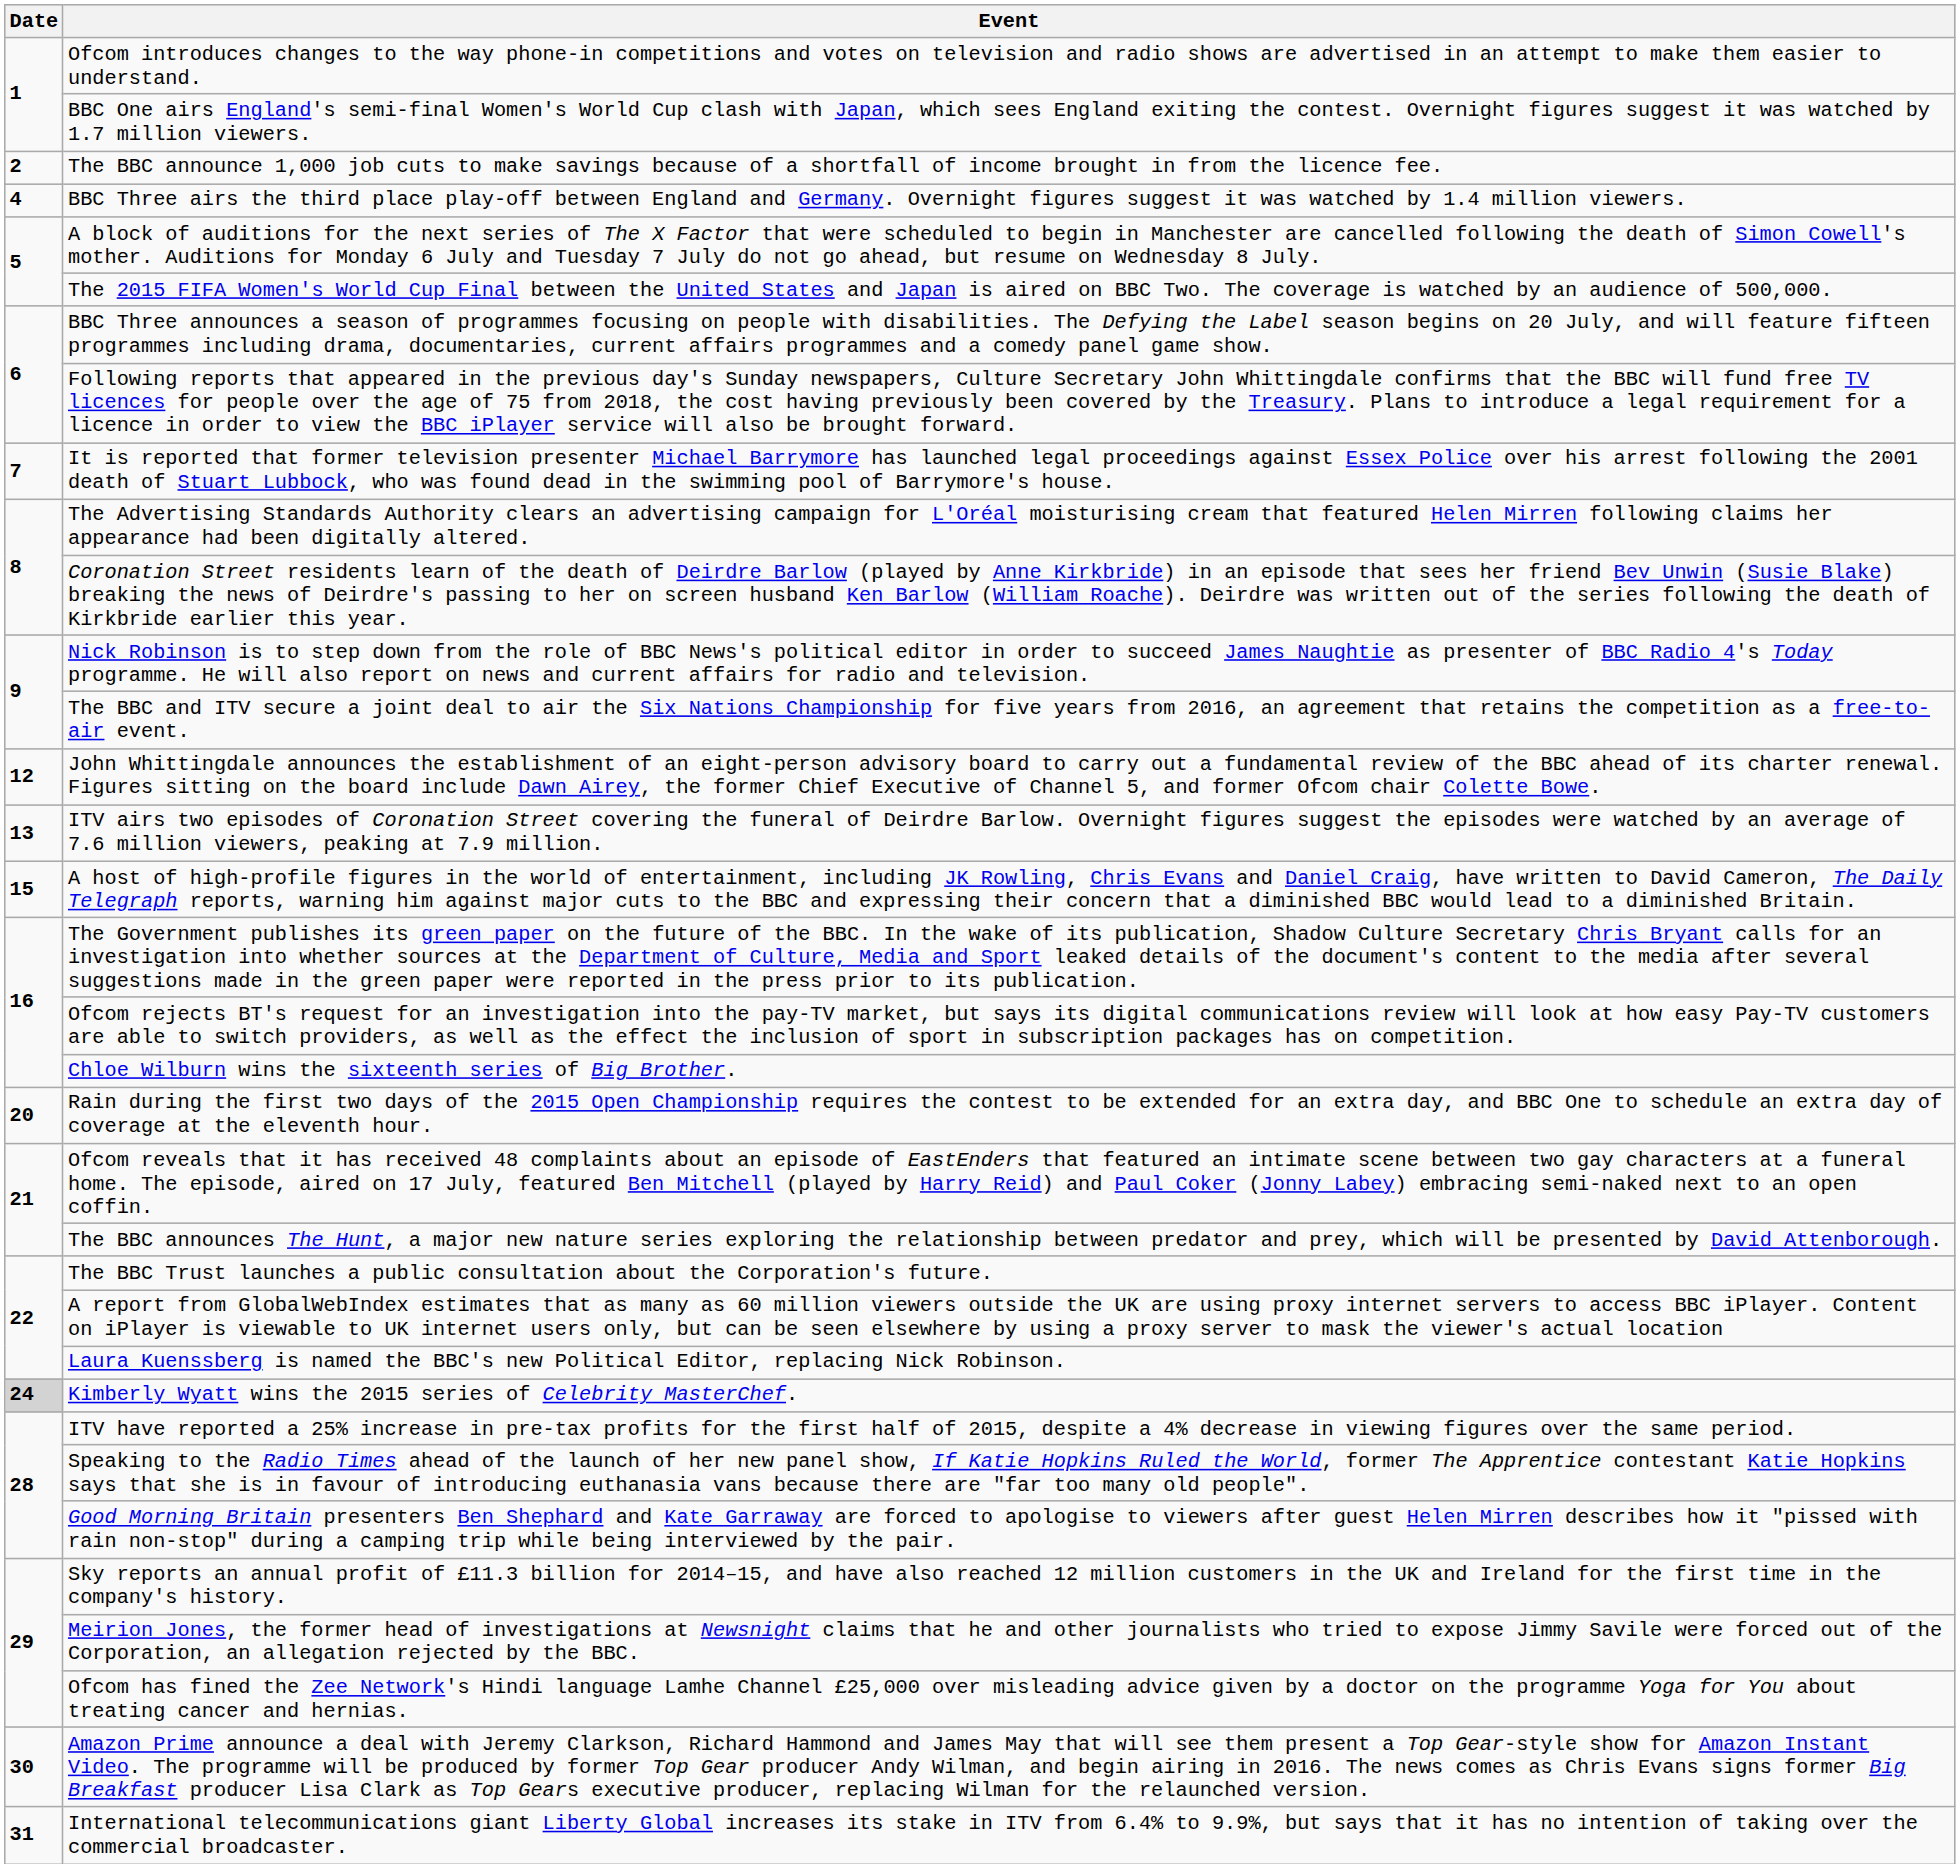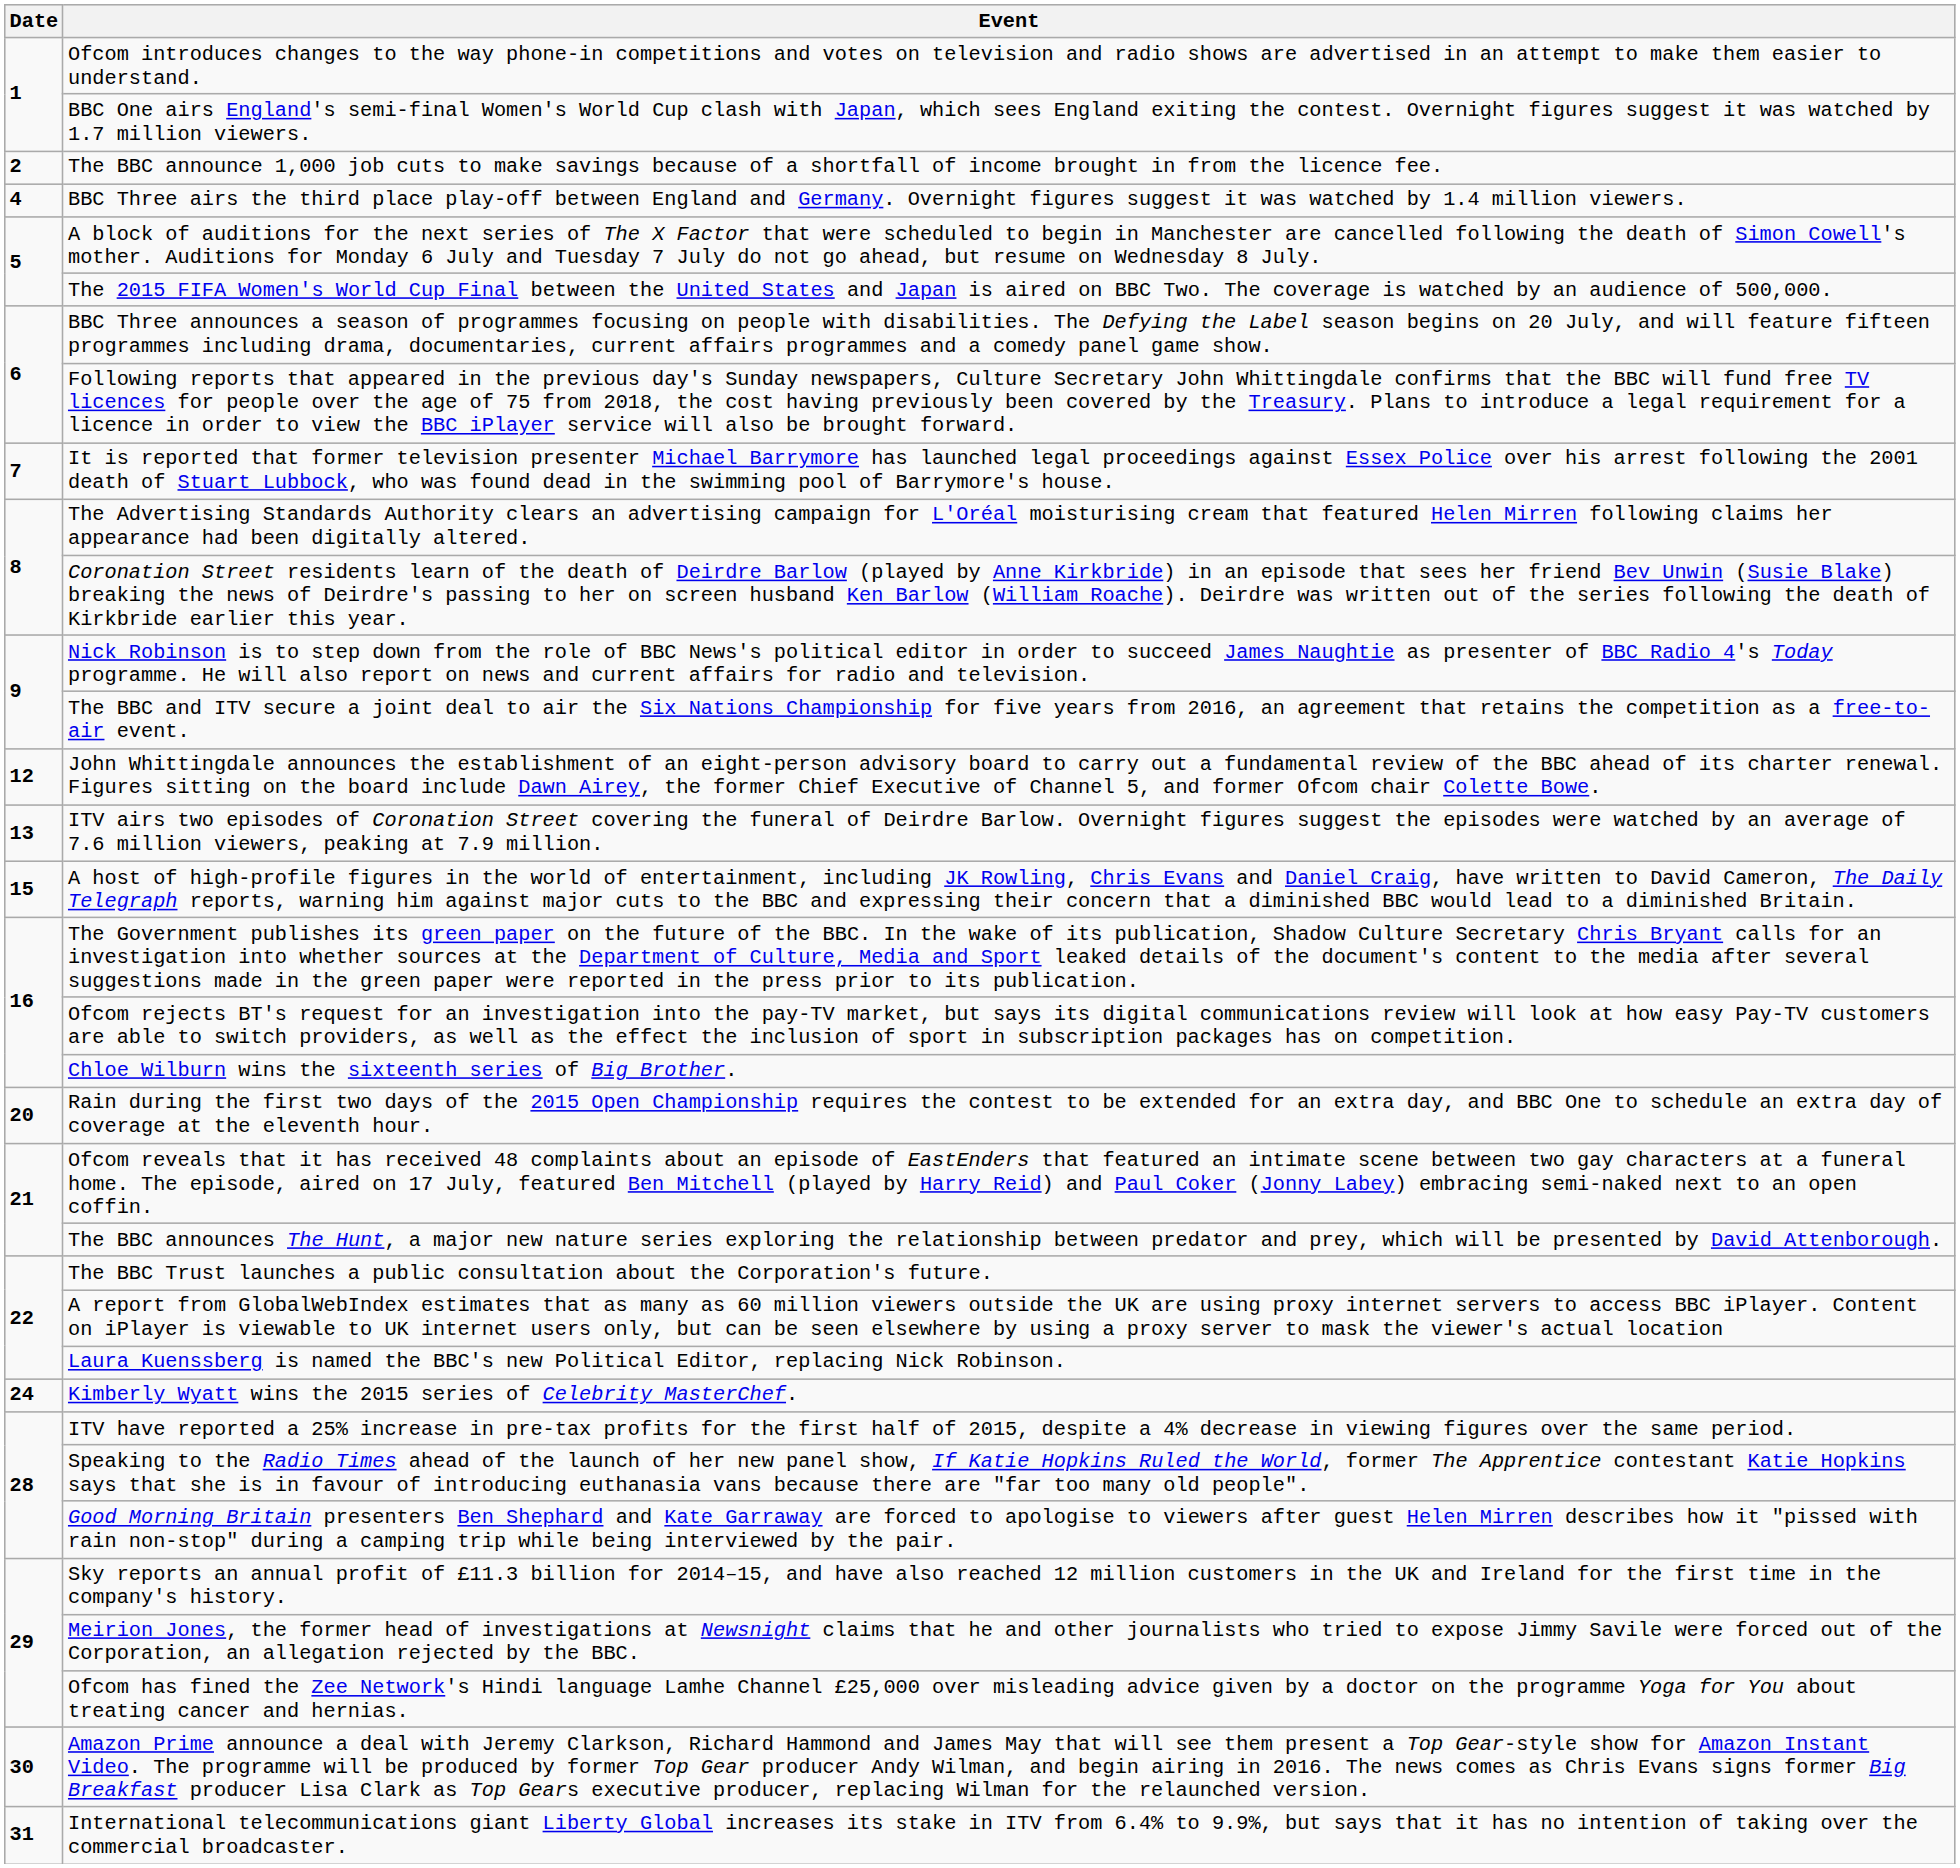(22, 1395) lightgrey background -> (22, 1395) no background
